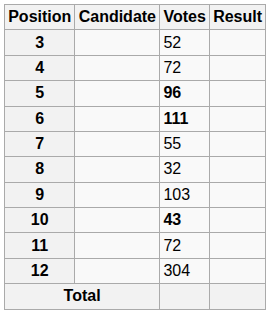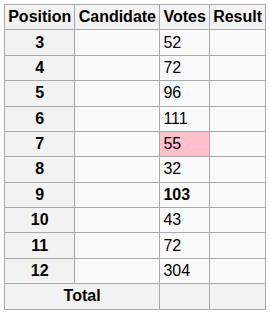(172, 93) bold -> (172, 93) normal
(176, 118) bold -> (176, 118) normal
(172, 144) no background -> (172, 144) pink background
(177, 194) normal -> (177, 194) bold
(172, 220) bold -> (172, 220) normal
